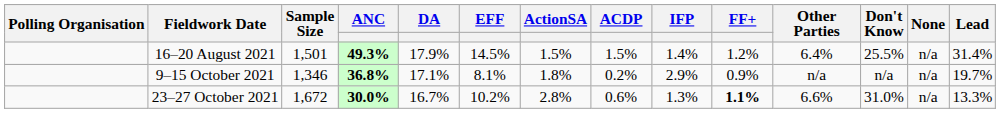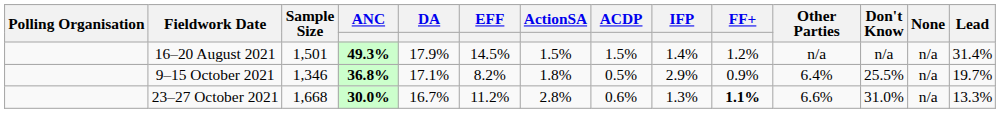(817, 53) 6.4% -> (817, 53) n/a
(884, 53) 25.5% -> (884, 53) n/a
(490, 75) 8.1% -> (490, 75) 8.2%
(621, 75) 0.2% -> (621, 75) 0.5%
(817, 75) n/a -> (817, 75) 6.4%
(884, 75) n/a -> (884, 75) 25.5%
(310, 98) 1,672 -> (310, 98) 1,668
(490, 98) 10.2% -> (490, 98) 11.2%
